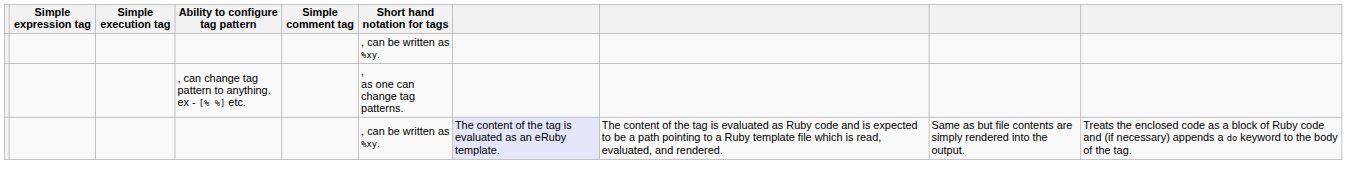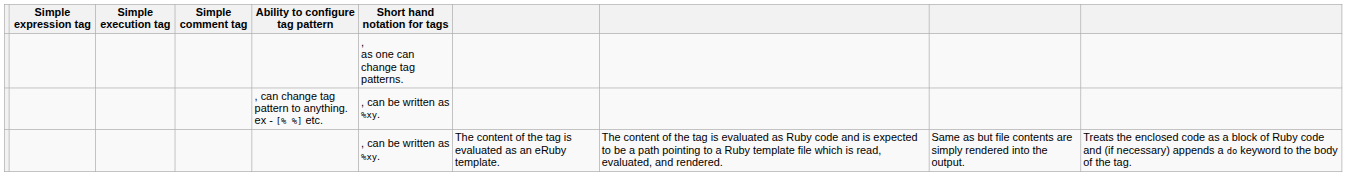columns swapped: (320, 19) <-> (228, 19)
(405, 48) , can be written as %xy. -> (388, 60) , as one can change tag patterns.
(388, 90) , as one can change tag patterns. -> (405, 108) , can be written as %xy.
(513, 138) lavender background -> (513, 150) no background
